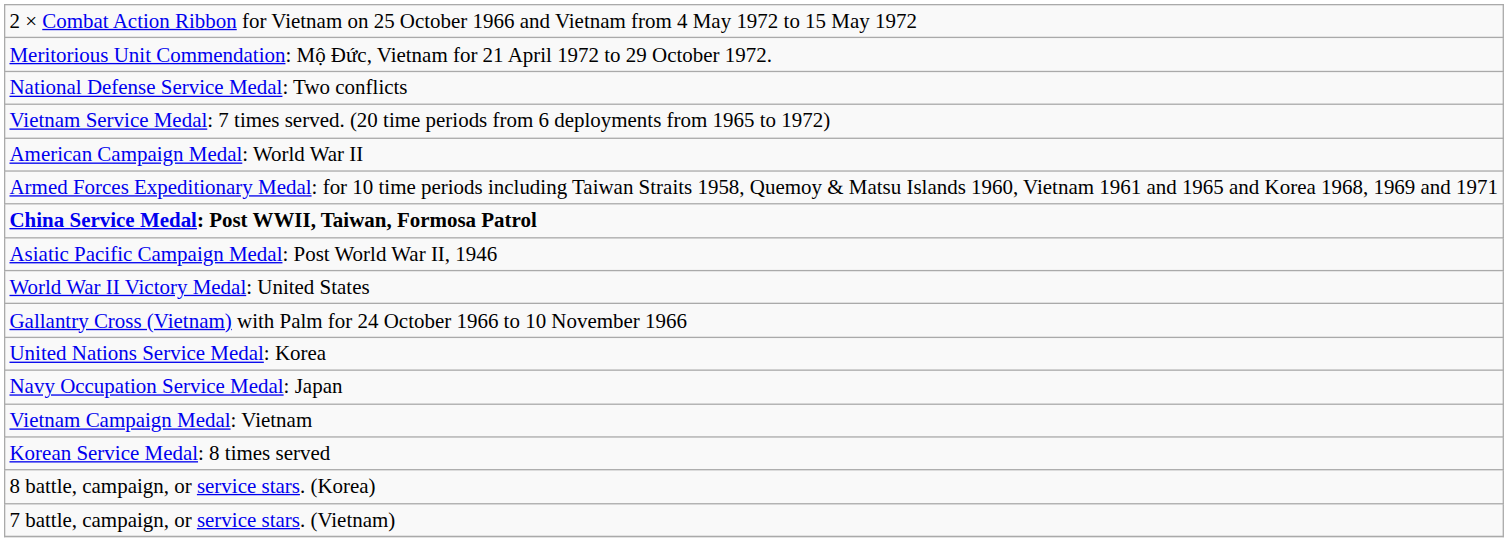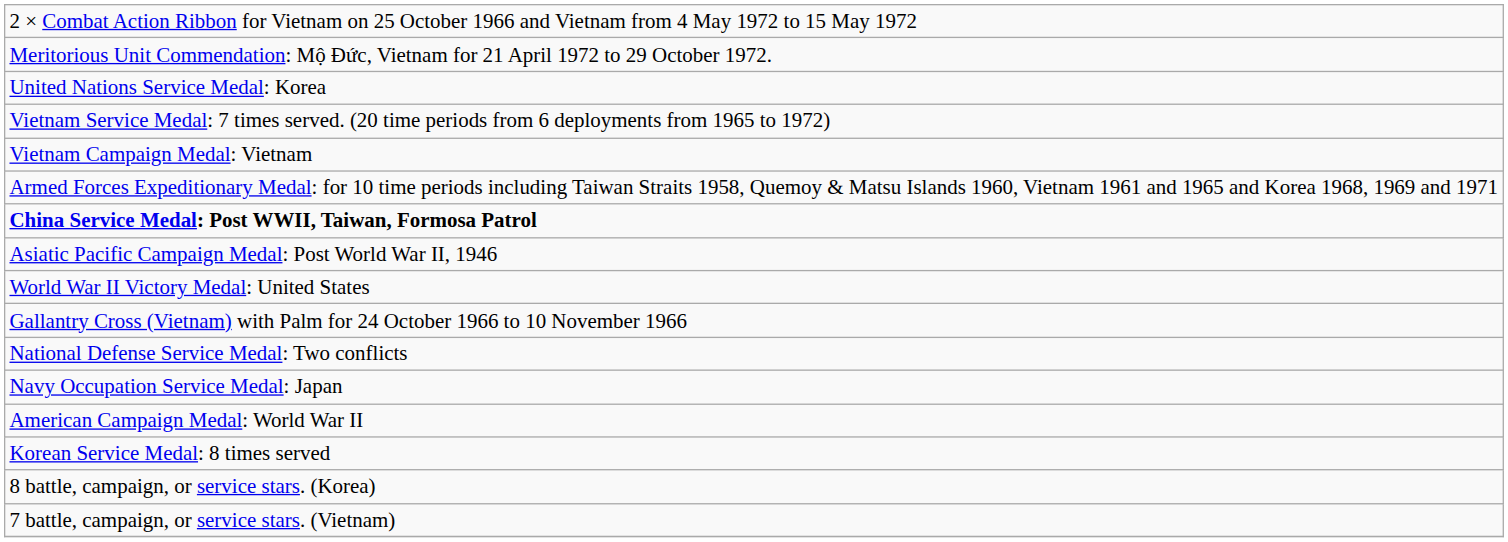(208, 87) National Defense Service Medal: Two conflicts -> (168, 87) United Nations Service Medal: Korea
(186, 154) American Campaign Medal: World War II -> (161, 154) Vietnam Campaign Medal: Vietnam
(168, 353) United Nations Service Medal: Korea -> (208, 353) National Defense Service Medal: Two conflicts
(161, 420) Vietnam Campaign Medal: Vietnam -> (186, 420) American Campaign Medal: World War II
